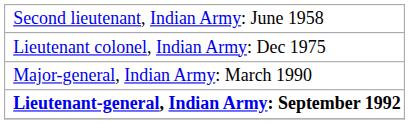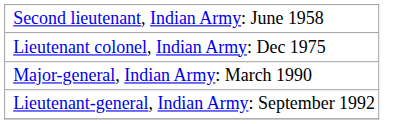(205, 103) bold -> (192, 103) normal
